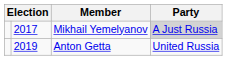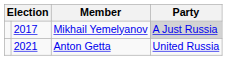(26, 47) 2019 -> (26, 47) 2021
